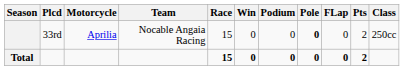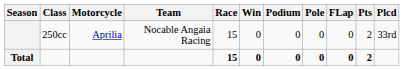columns swapped: (384, 12) <-> (52, 12)
(317, 35) bold -> (322, 35) normal
